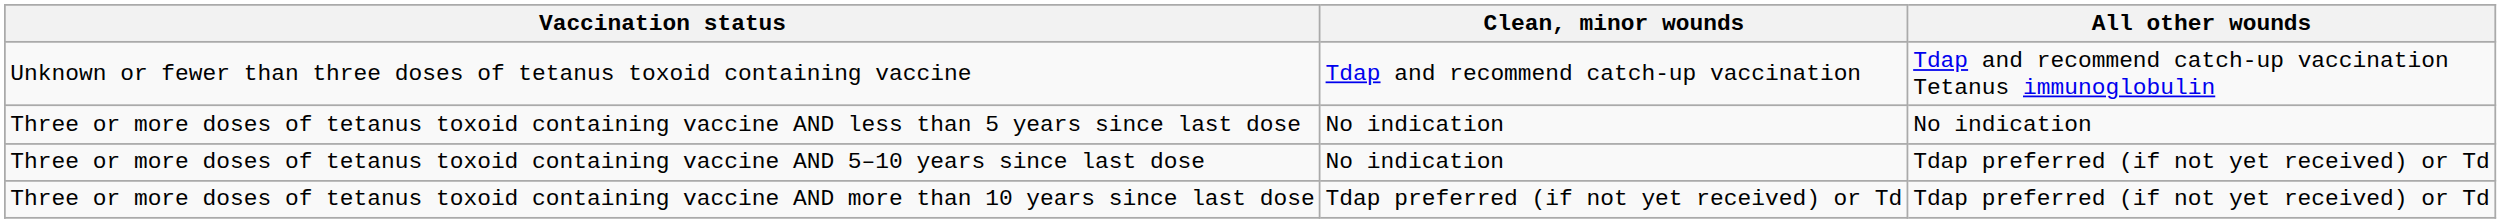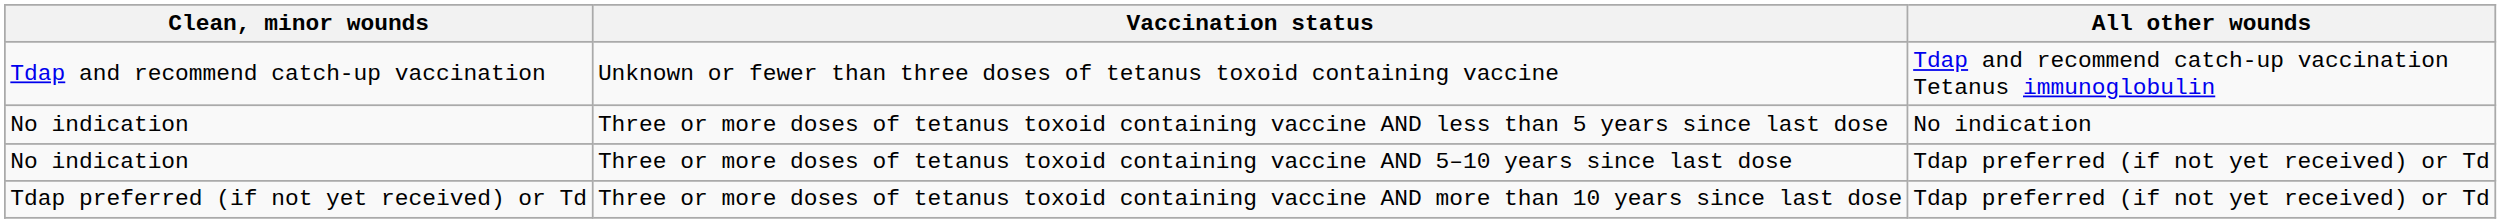columns swapped: (663, 24) <-> (1614, 24)
